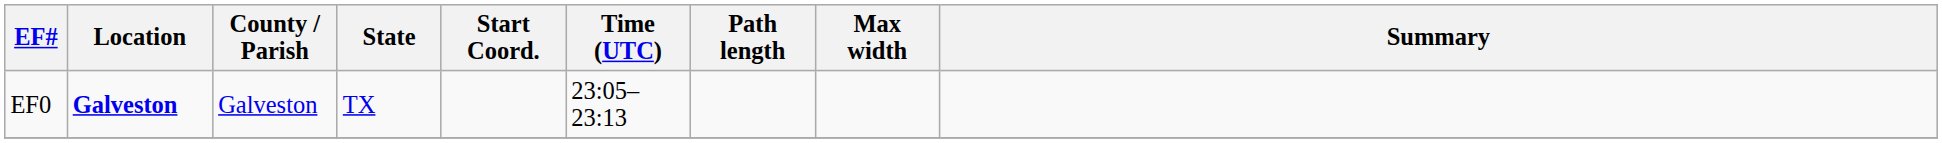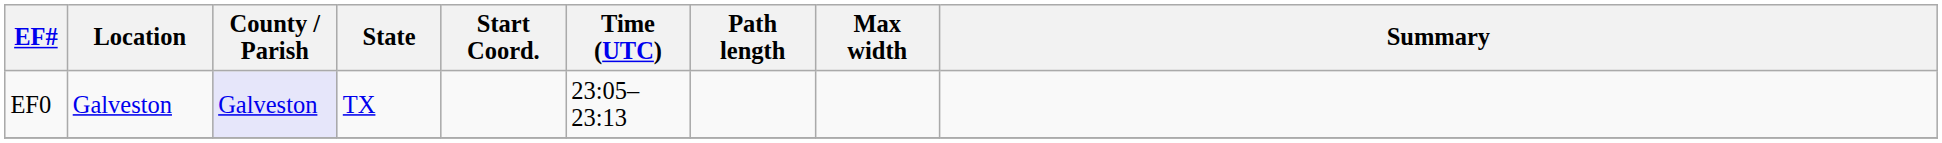(125, 104) bold -> (122, 104) normal
(268, 104) no background -> (268, 104) lavender background
